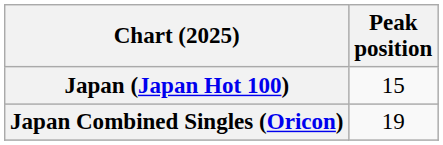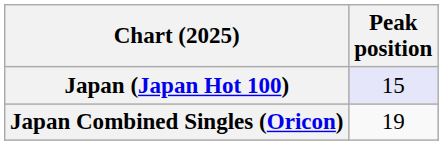(393, 85) no background -> (393, 85) lavender background
